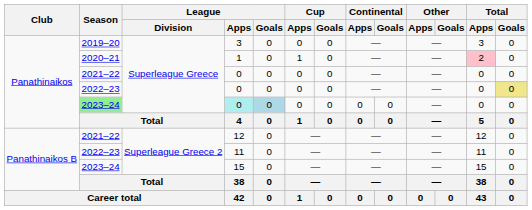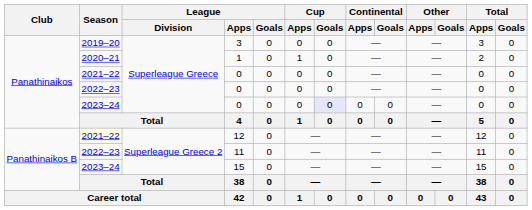(481, 58) pink background -> (481, 58) no background
(511, 89) khaki background -> (511, 89) no background
(101, 105) lightgreen background -> (101, 105) no background
(239, 105) paleturquoise background -> (239, 105) no background
(269, 105) lightblue background -> (269, 105) no background
(330, 105) no background -> (330, 105) lavender background
(101, 136) no background -> (101, 136) lightyellow background
